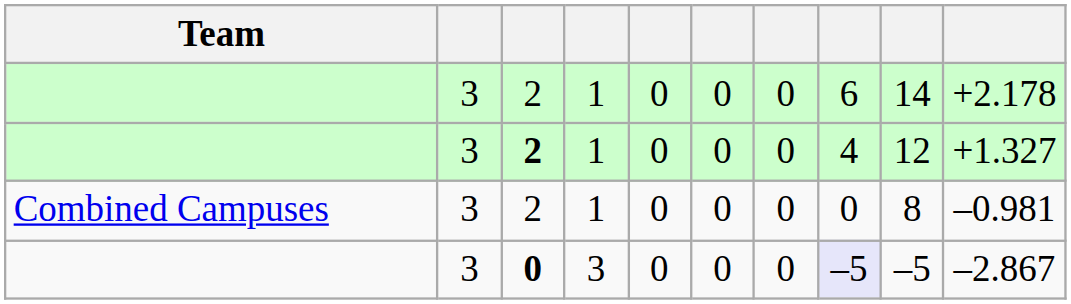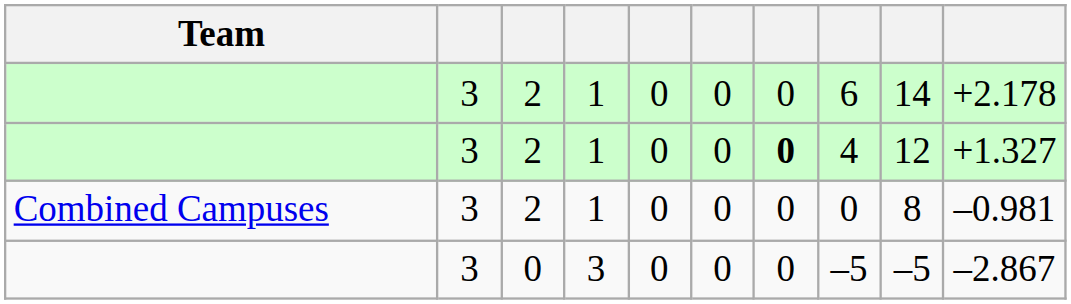(533, 151) bold -> (533, 151) normal
(786, 151) normal -> (786, 151) bold
(533, 268) bold -> (533, 268) normal
(849, 268) lavender background -> (849, 268) no background
